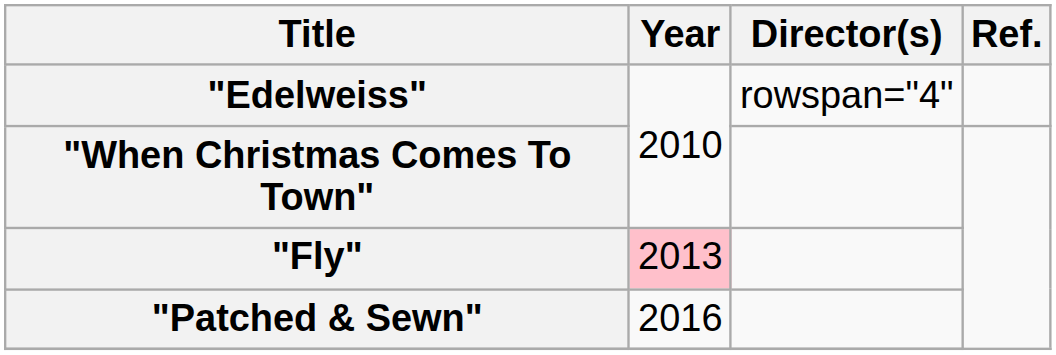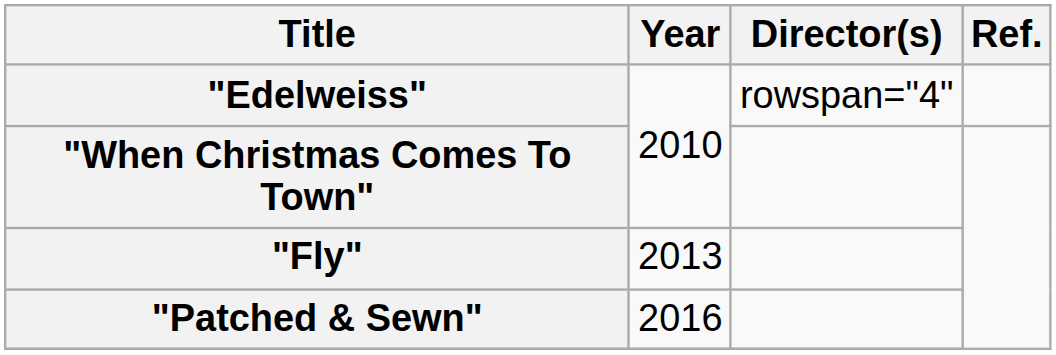(680, 257) pink background -> (680, 257) no background
